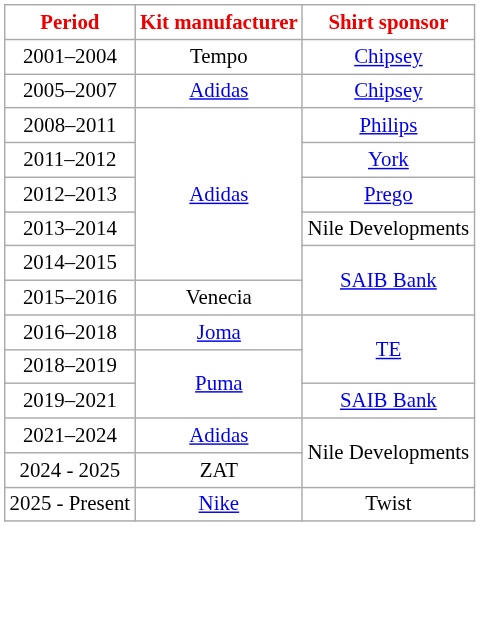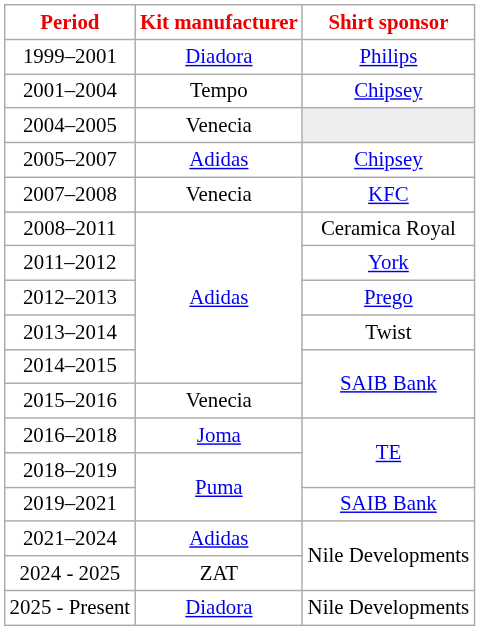+ row: (70, 56)
+ row: (70, 125)
+ row: (70, 194)
(388, 125) Philips -> (388, 228) Ceramica Royal
(388, 228) Nile Developments -> (388, 332) Twist
(219, 504) Nike -> (219, 607) Diadora
(388, 504) Twist -> (388, 607) Nile Developments
